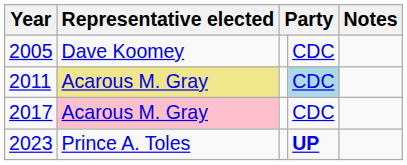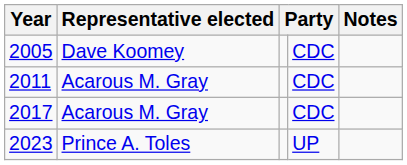(135, 81) khaki background -> (135, 81) no background
(313, 81) lightblue background -> (313, 81) no background
(135, 112) pink background -> (135, 112) no background
(306, 143) bold -> (306, 143) normal
